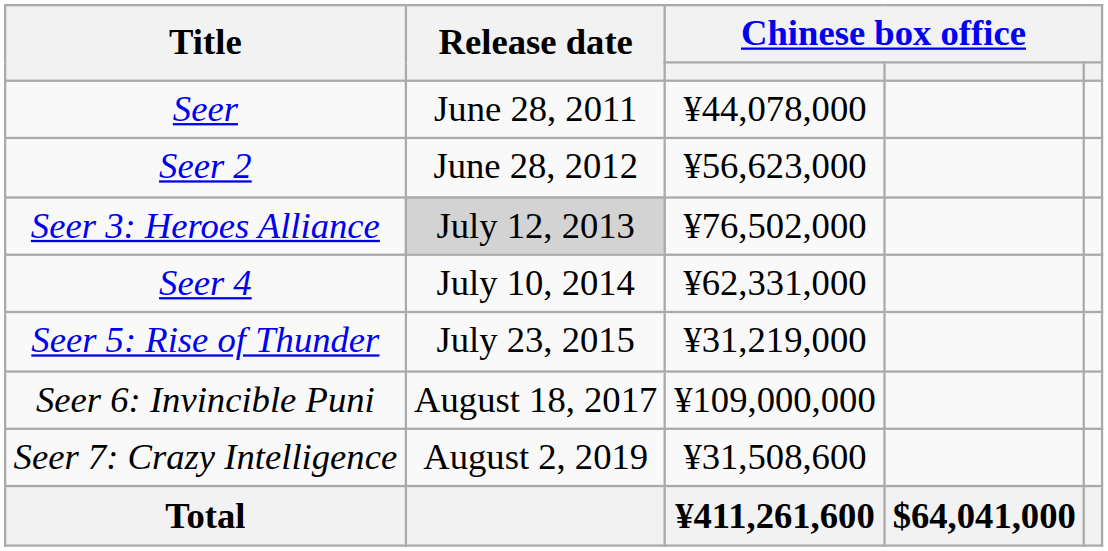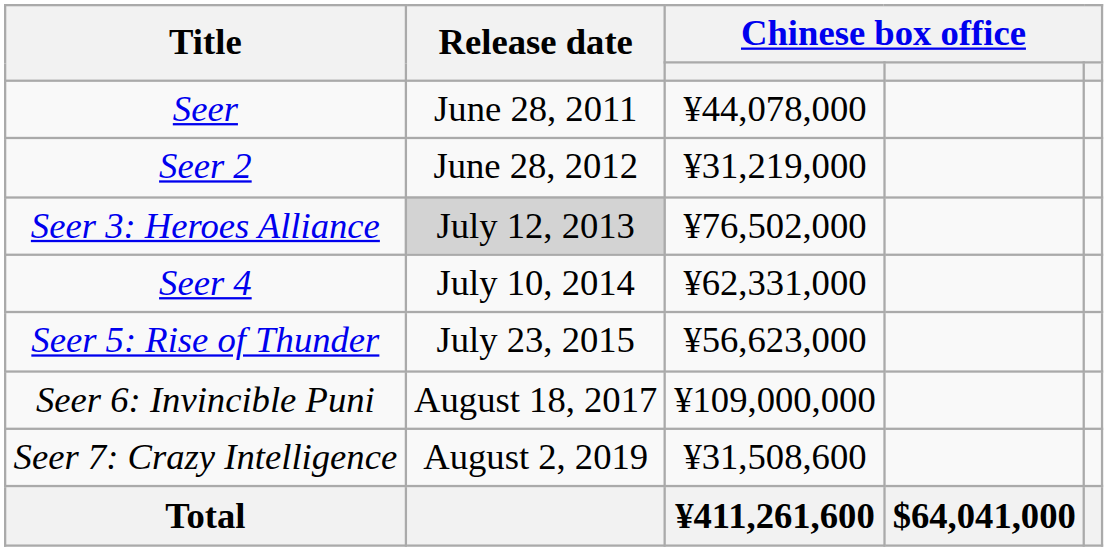(775, 166) ¥56,623,000 -> (775, 166) ¥31,219,000
(775, 340) ¥31,219,000 -> (775, 340) ¥56,623,000
